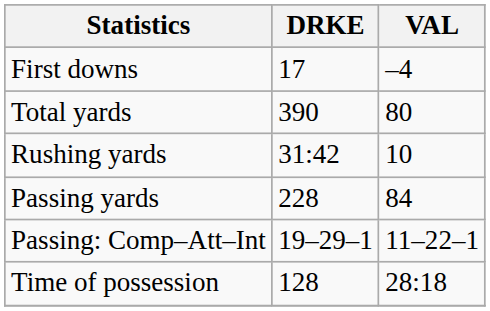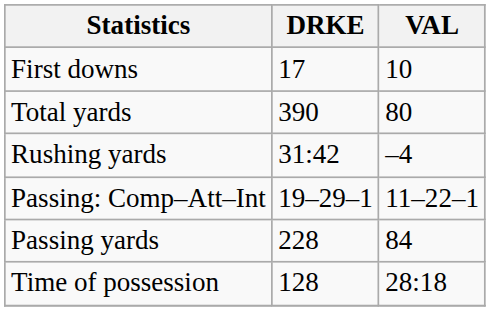(399, 68) –4 -> (399, 68) 10
(399, 154) 10 -> (399, 154) –4
rows swapped: (85, 197) <-> (138, 240)
